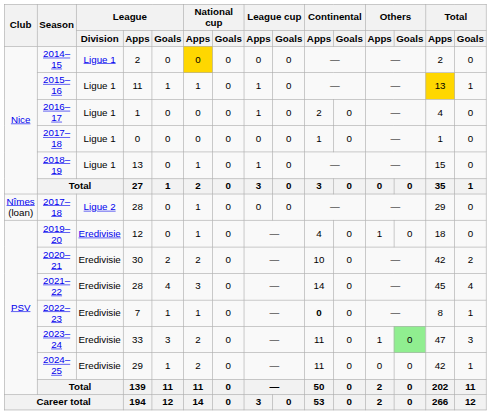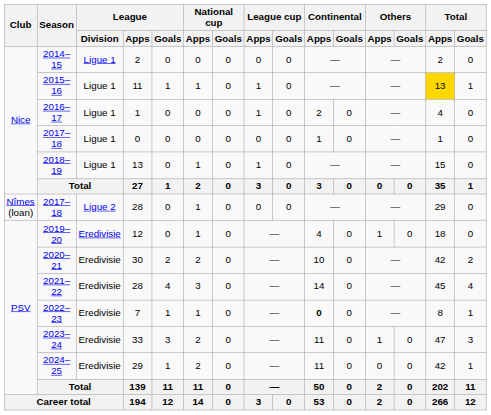(198, 59) gold background -> (198, 59) no background
(410, 339) lightgreen background -> (410, 339) no background
